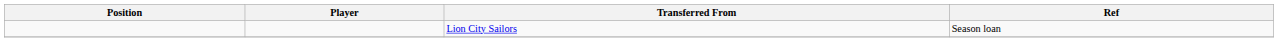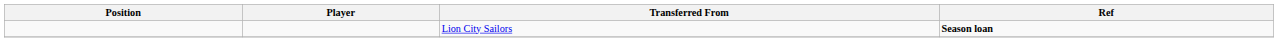(976, 28) normal -> (967, 28) bold
